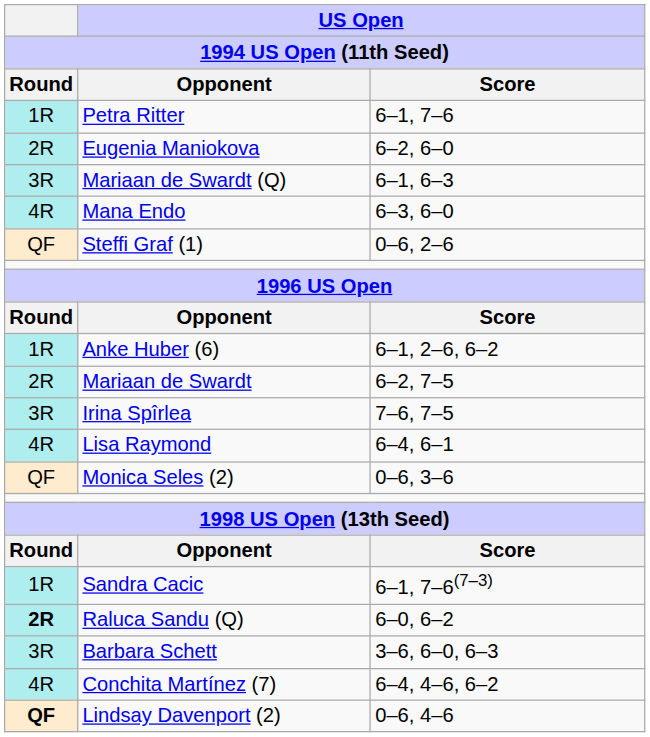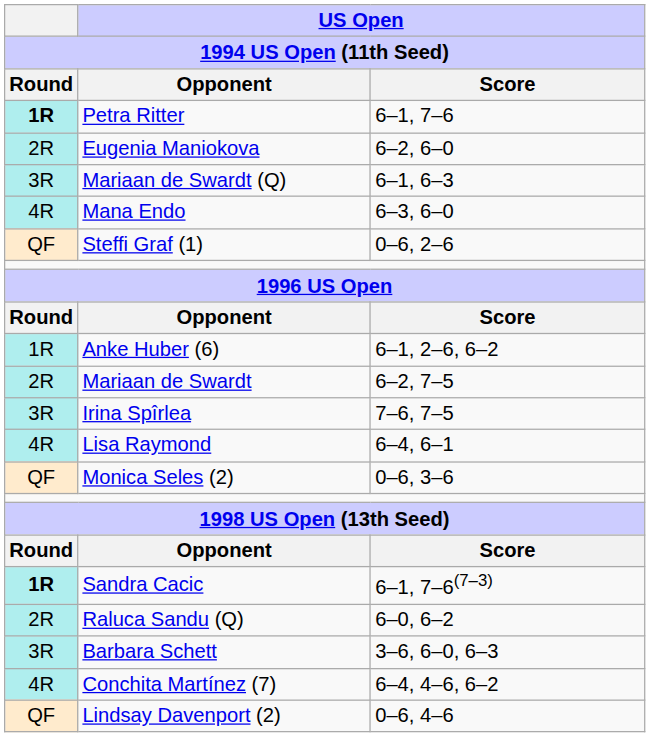(41, 116) normal -> (41, 116) bold
(41, 585) normal -> (41, 585) bold
(41, 620) bold -> (41, 620) normal
(41, 715) bold -> (41, 715) normal
